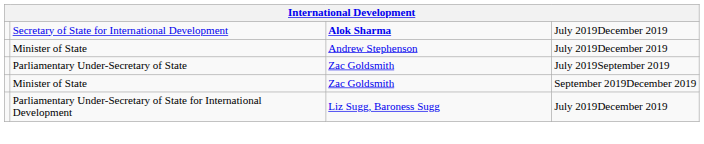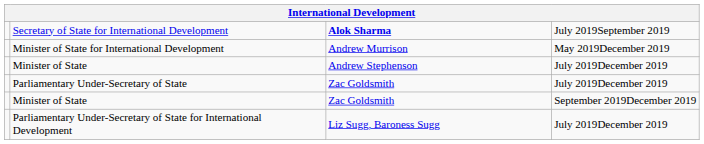(611, 30) July 2019December 2019 -> (612, 30) July 2019September 2019
+ row: (118, 48)
(612, 65) July 2019September 2019 -> (611, 83) July 2019December 2019
